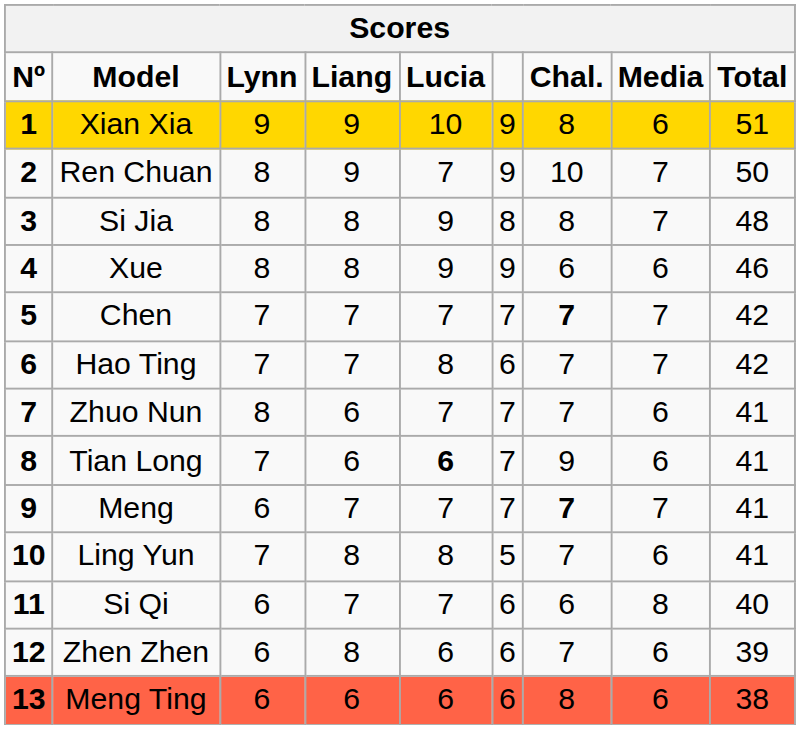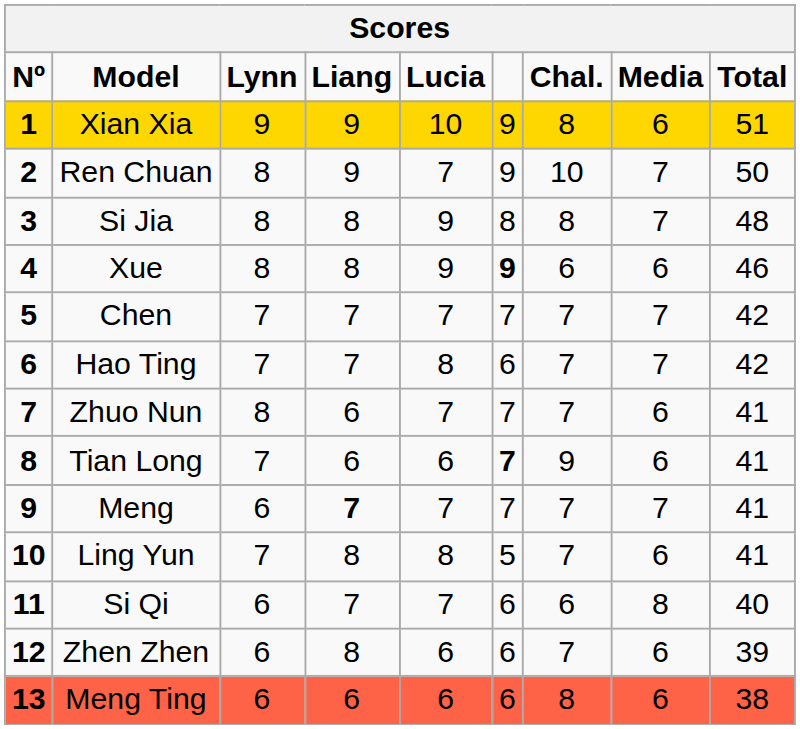(507, 268) normal -> (507, 268) bold
(567, 316) bold -> (567, 316) normal
(446, 460) bold -> (446, 460) normal
(507, 460) normal -> (507, 460) bold
(352, 508) normal -> (352, 508) bold
(567, 508) bold -> (567, 508) normal
